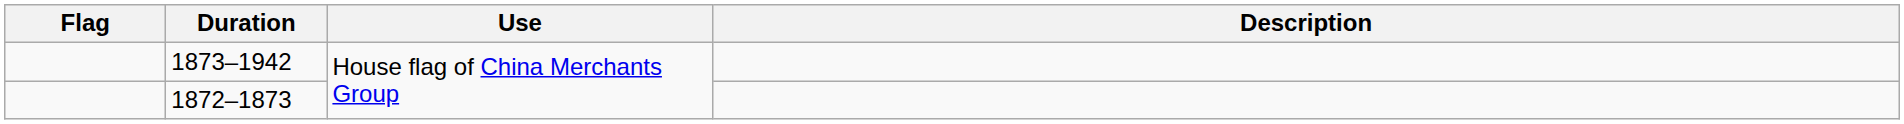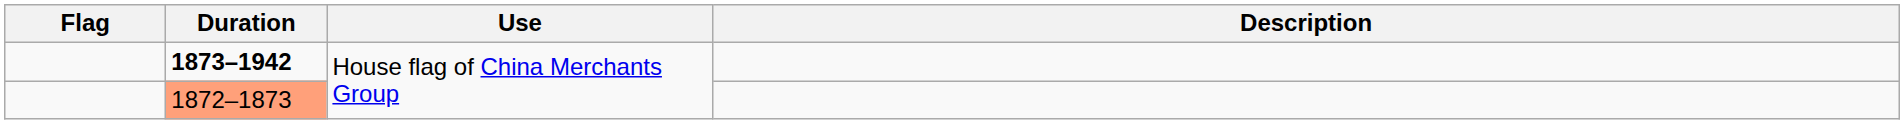(231, 61) normal -> (231, 61) bold
(231, 99) no background -> (231, 99) lightsalmon background
